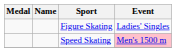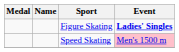(143, 26) normal -> (144, 26) bold
